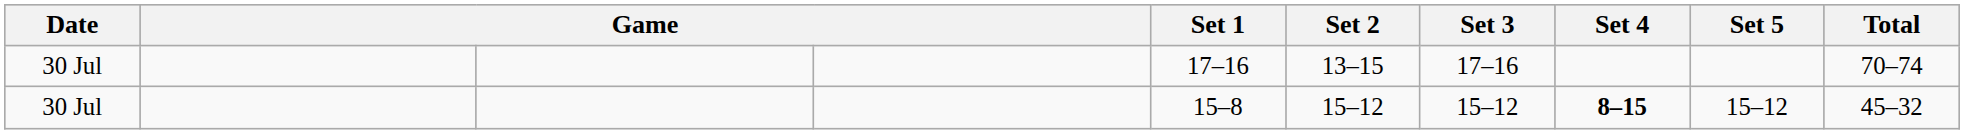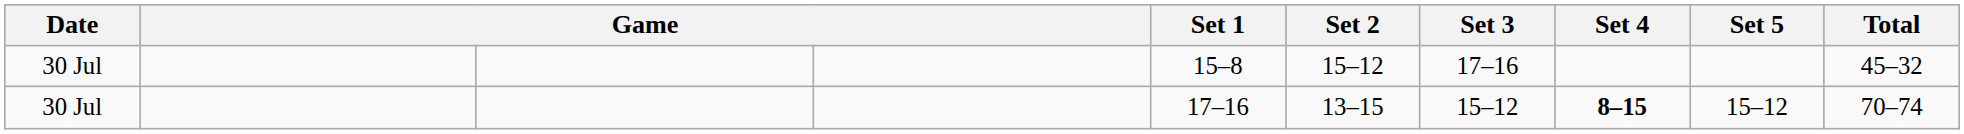(1218, 66) 17–16 -> (1218, 66) 15–8
(1353, 66) 13–15 -> (1353, 66) 15–12
(1892, 66) 70–74 -> (1892, 66) 45–32
(1218, 107) 15–8 -> (1218, 107) 17–16
(1353, 107) 15–12 -> (1353, 107) 13–15
(1892, 107) 45–32 -> (1892, 107) 70–74
